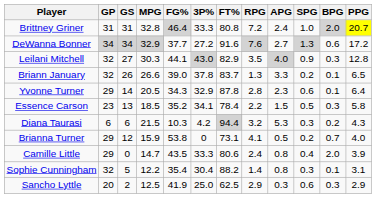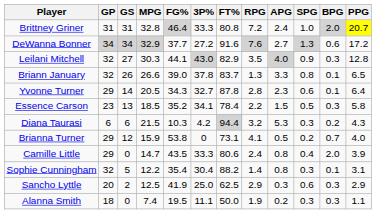(307, 75) 0.2 -> (307, 75) 0.8
(204, 91) 32.9 -> (204, 91) 32.7
+ row: (52, 201)
